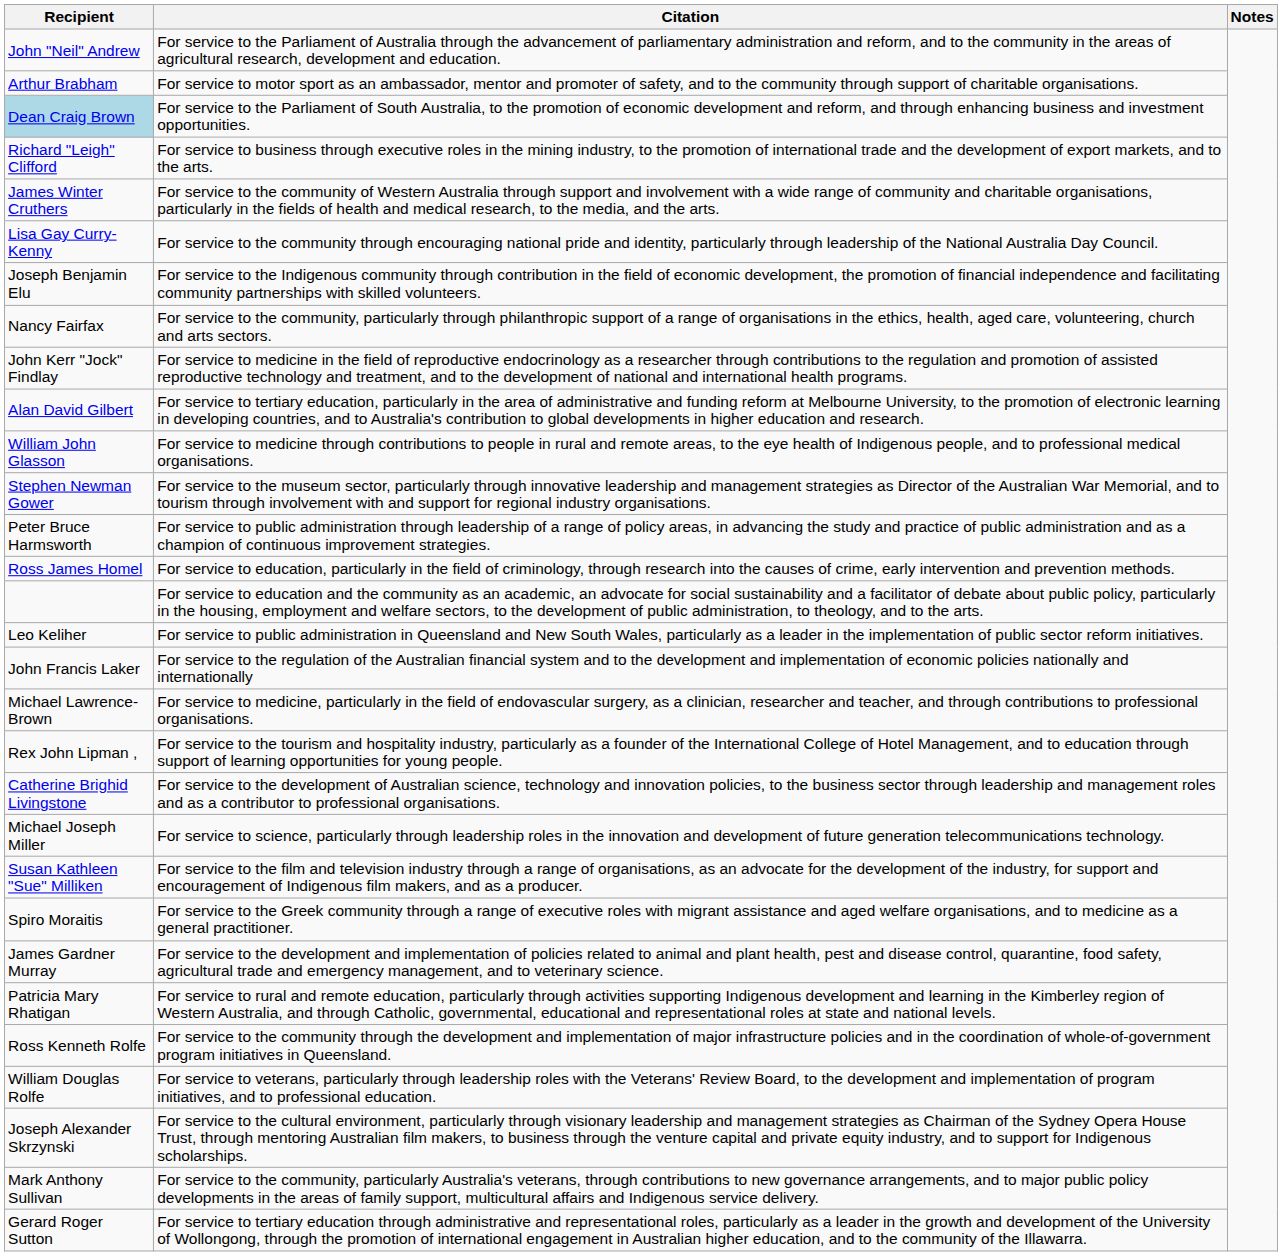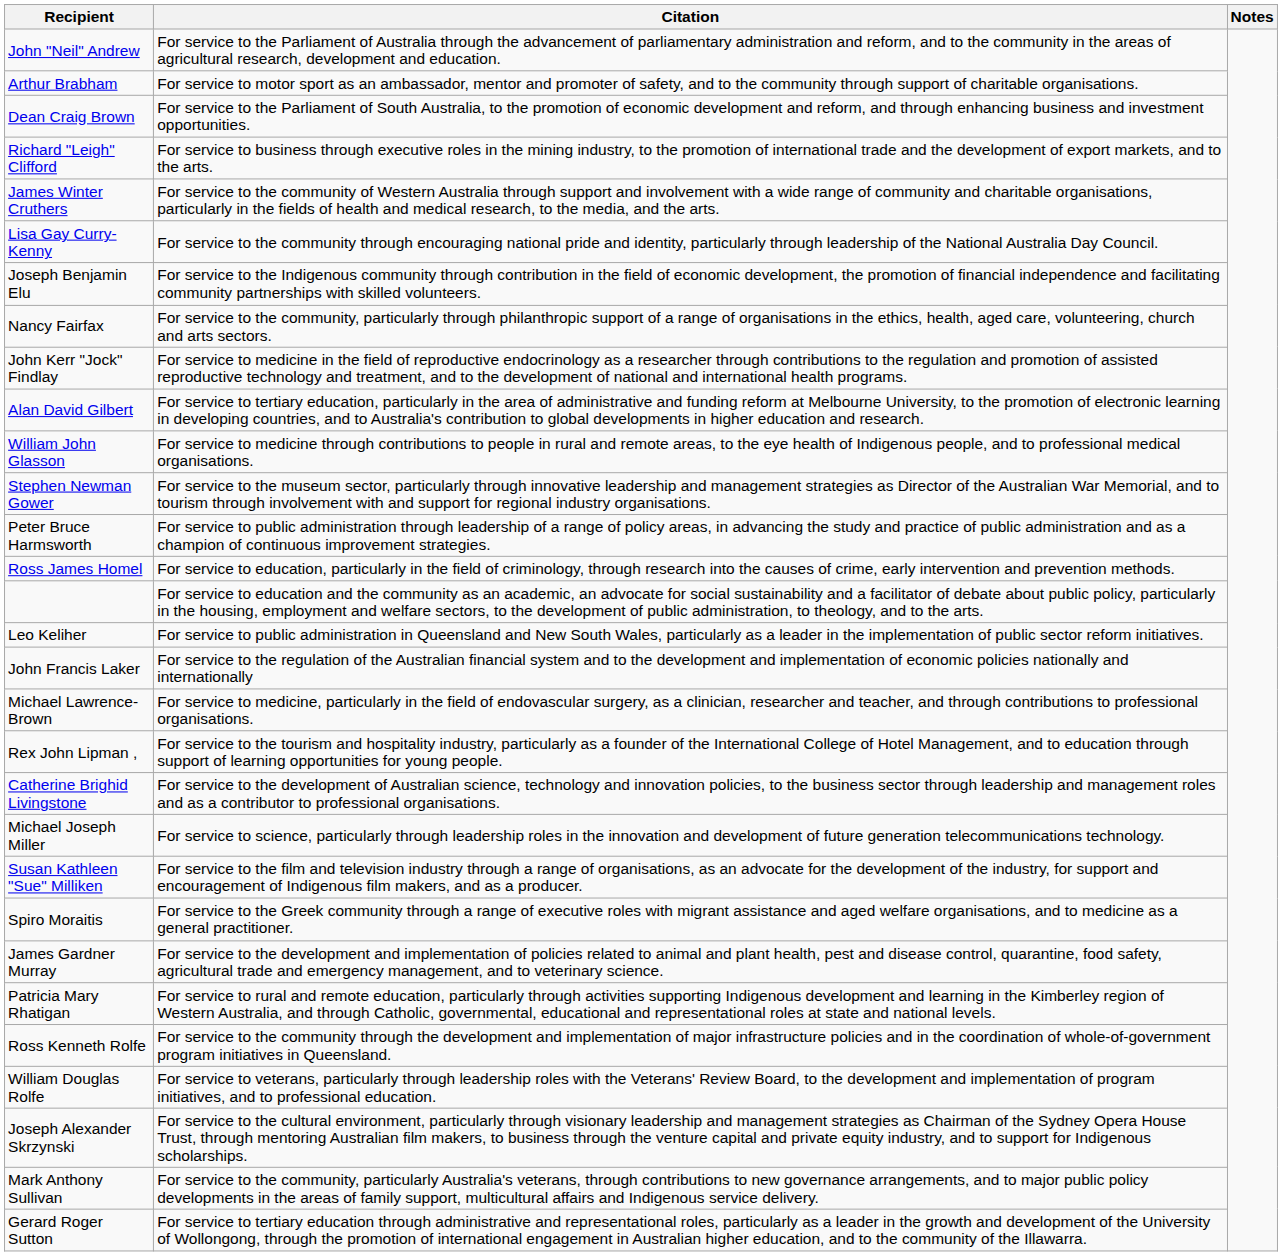(71, 117) lightblue background -> (71, 117) no background
